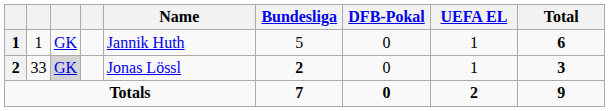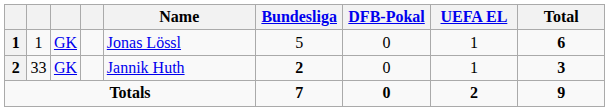(146, 42) Jannik Huth -> (144, 42) Jonas Lössl
(65, 67) lightgrey background -> (65, 67) no background
(144, 67) Jonas Lössl -> (146, 67) Jannik Huth
